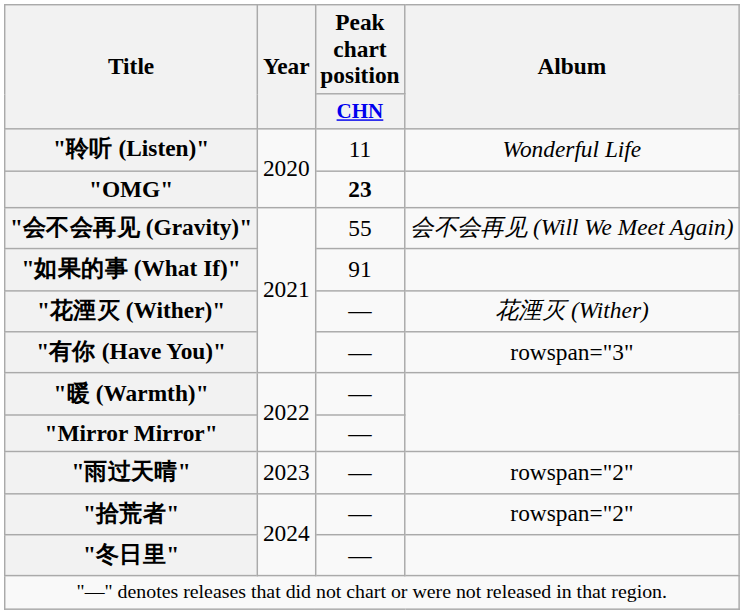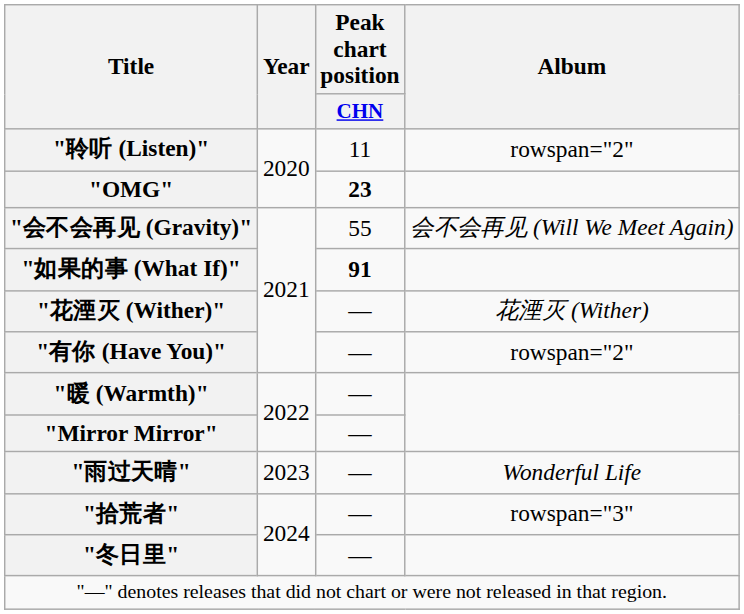(572, 149) Wonderful Life -> (572, 149) rowspan="2"
(360, 269) normal -> (360, 269) bold
(572, 352) rowspan="3" -> (572, 352) rowspan="2"
(572, 472) rowspan="2" -> (572, 472) Wonderful Life
(572, 513) rowspan="2" -> (572, 513) rowspan="3"
